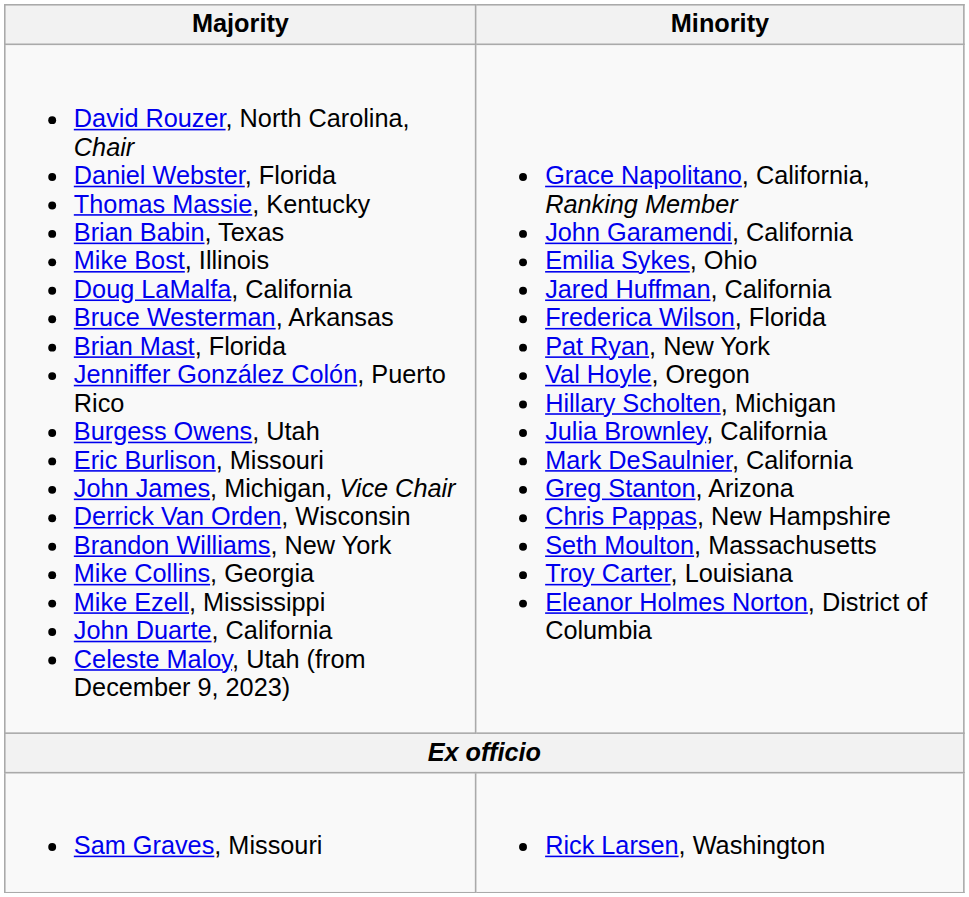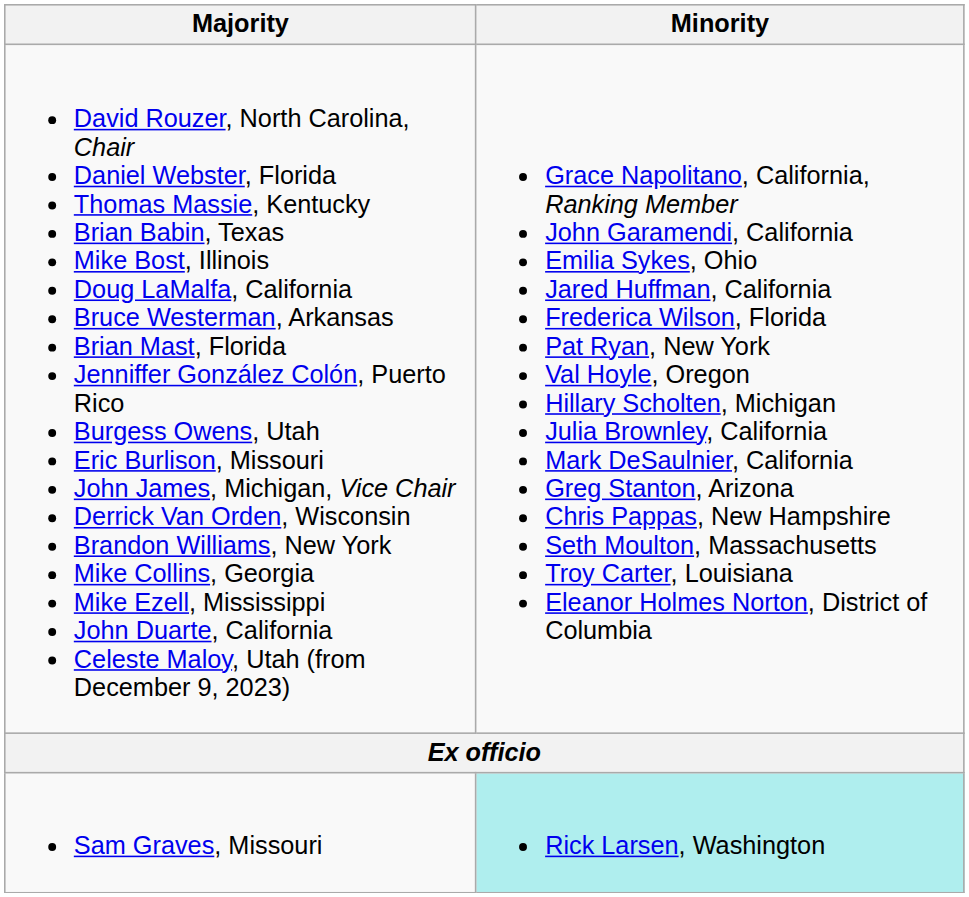(720, 847) no background -> (720, 847) paleturquoise background
